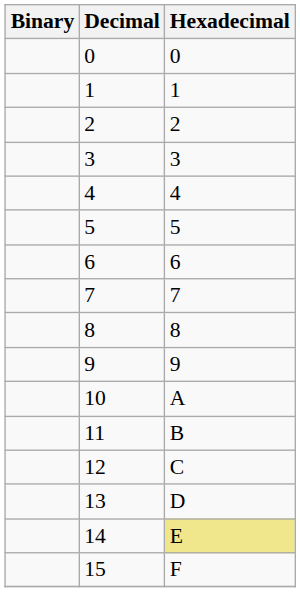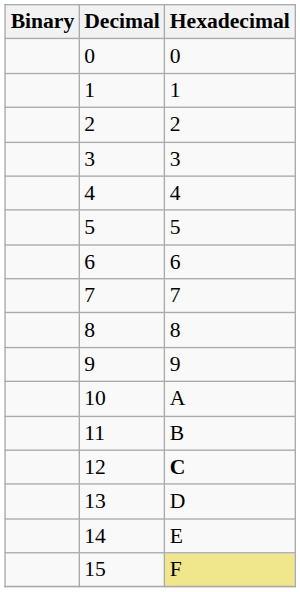(177, 466) normal -> (178, 466) bold
(176, 535) khaki background -> (176, 535) no background
(176, 569) no background -> (176, 569) khaki background
